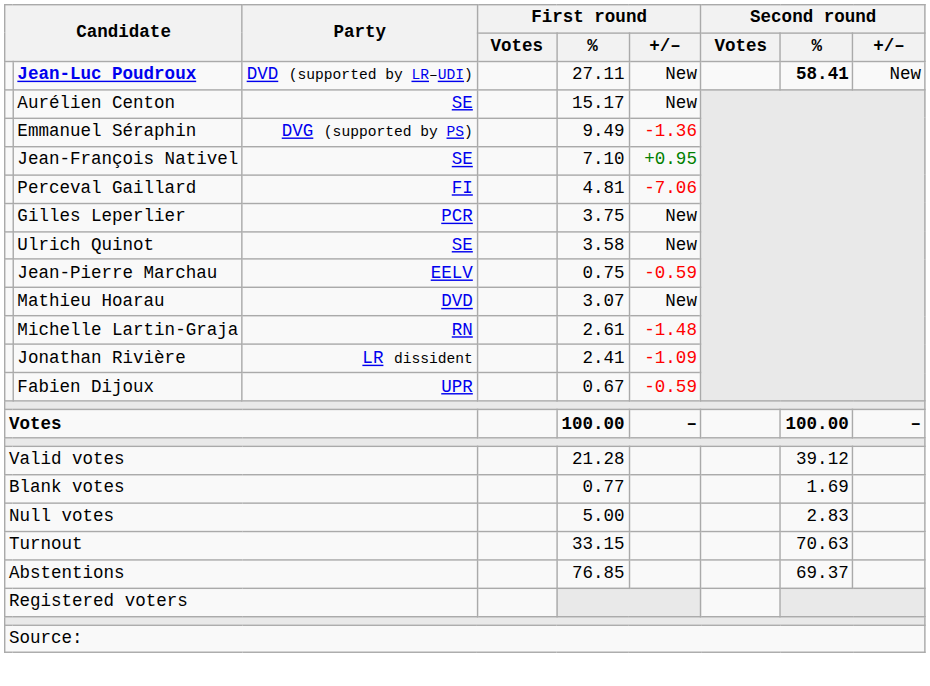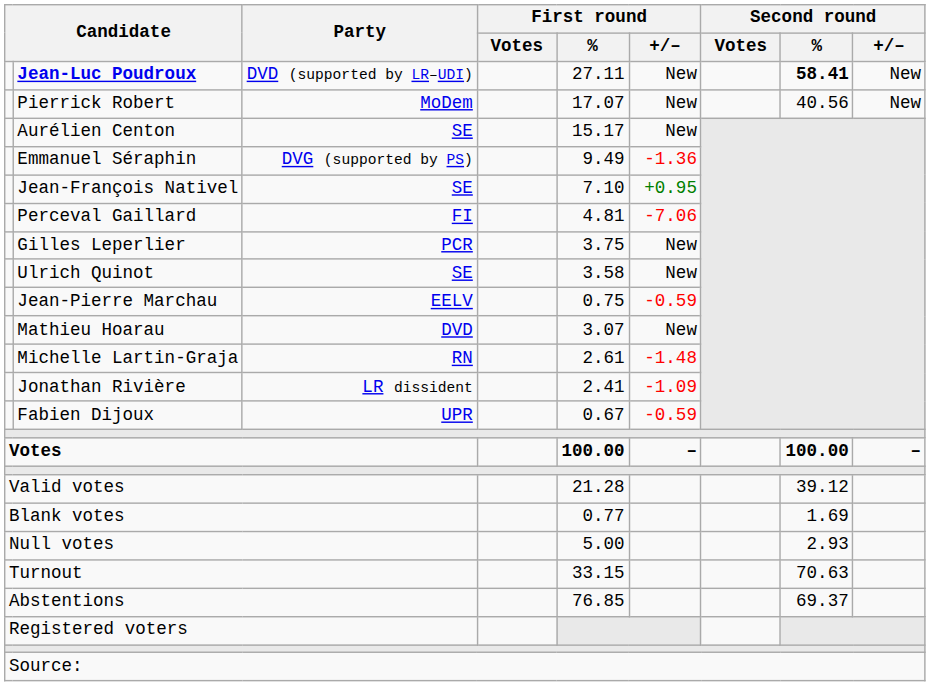+ row: (96, 104)
(828, 517) 2.83 -> (828, 546) 2.93
